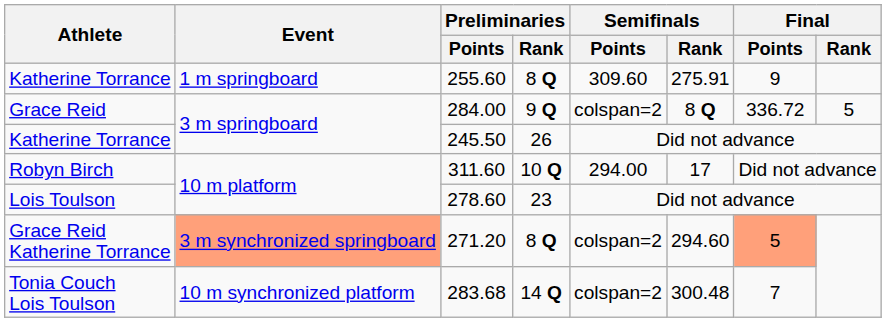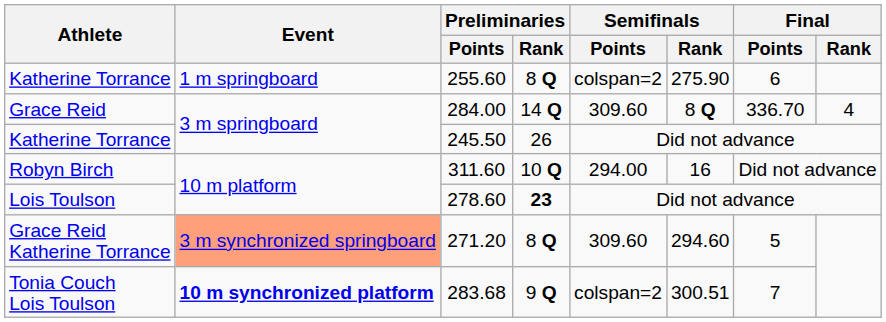(618, 79) 309.60 -> (618, 79) colspan=2
(700, 79) 275.91 -> (700, 79) 275.90
(775, 79) 9 -> (775, 79) 6
(541, 109) 9 Q -> (541, 109) 14 Q
(618, 109) colspan=2 -> (618, 109) 309.60
(775, 109) 336.72 -> (775, 109) 336.70
(849, 109) 5 -> (849, 109) 4
(700, 170) 17 -> (700, 170) 16
(541, 200) normal -> (541, 200) bold
(618, 241) colspan=2 -> (618, 241) 309.60
(775, 241) lightsalmon background -> (775, 241) no background
(297, 292) normal -> (307, 292) bold
(541, 292) 14 Q -> (541, 292) 9 Q
(700, 292) 300.48 -> (700, 292) 300.51
